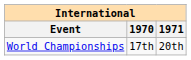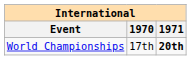(171, 46) normal -> (171, 46) bold
